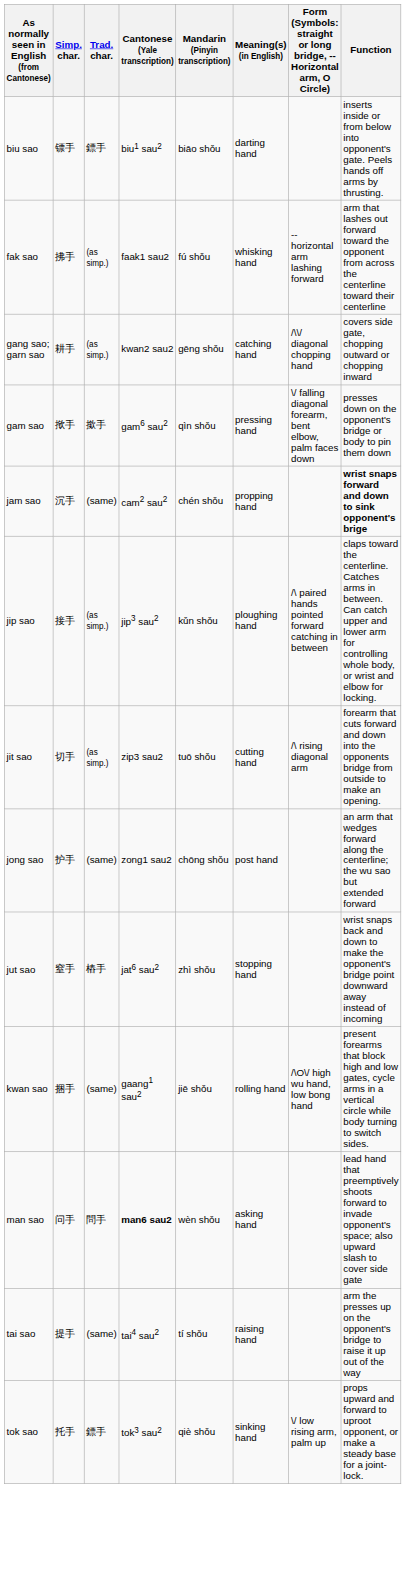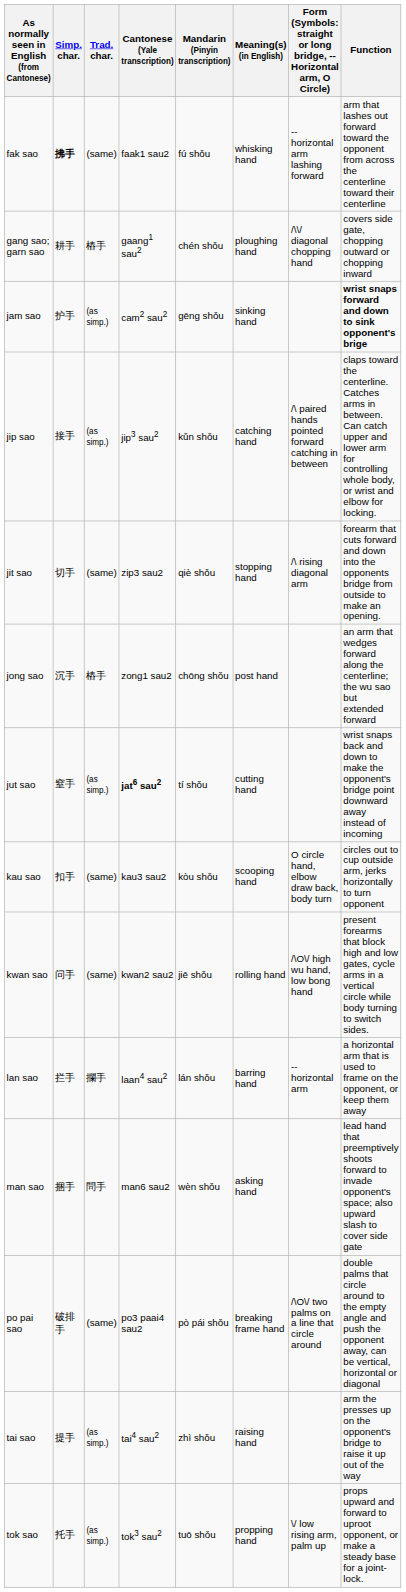- row: (22, 148)
(65, 257) normal -> (65, 153) bold
(97, 257) (as simp.) -> (102, 153) (same)
(97, 350) (as simp.) -> (96, 246) 樁手
(147, 349) kwan2 sau2 -> (137, 246) gaang1 sau2
(201, 349) gēng shǒu -> (201, 246) chén shǒu
(253, 349) catching hand -> (256, 246) ploughing hand
- row: (25, 425)
(65, 501) 沉手 -> (65, 316) 护手
(102, 501) (same) -> (97, 317) (as simp.)
(201, 501) chén shǒu -> (201, 316) gēng shǒu
(254, 501) propping hand -> (250, 316) sinking hand
(256, 621) ploughing hand -> (253, 436) catching hand
(97, 758) (as simp.) -> (102, 572) (same)
(197, 757) tuō shǒu -> (197, 572) qiè shǒu
(249, 757) cutting hand -> (254, 572) stopping hand
(65, 860) 护手 -> (65, 675) 沉手
(102, 860) (same) -> (96, 675) 樁手
(96, 969) 樁手 -> (97, 785) (as simp.)
(140, 969) normal -> (141, 784) bold
(197, 969) zhì shǒu -> (193, 784) tí shǒu
(254, 969) stopping hand -> (249, 784) cutting hand
+ row: (24, 877)
(65, 1089) 捆手 -> (65, 974) 问手
(137, 1089) gaang1 sau2 -> (147, 975) kwan2 sau2
+ row: (22, 1078)
(65, 1219) 问手 -> (65, 1186) 捆手
(146, 1220) bold -> (145, 1187) normal
+ row: (20, 1323)
(102, 1334) (same) -> (97, 1438) (as simp.)
(193, 1334) tí shǒu -> (197, 1437) zhì shǒu
(96, 1431) 鏢手 -> (97, 1536) (as simp.)
(197, 1432) qiè shǒu -> (197, 1535) tuō shǒu
(250, 1432) sinking hand -> (254, 1535) propping hand
